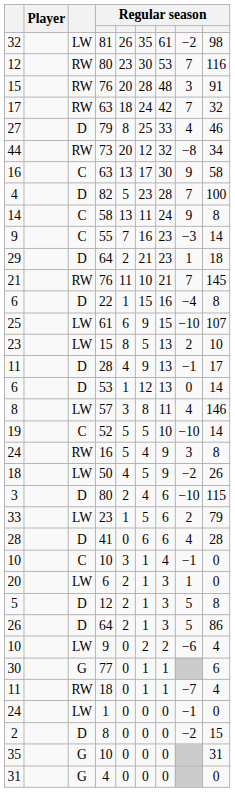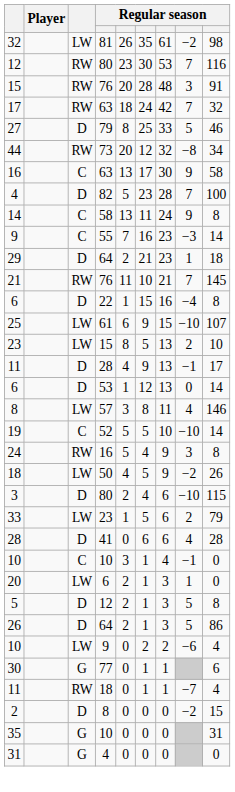(189, 129) 4 -> (189, 129) 5
- row: (14, 711)
